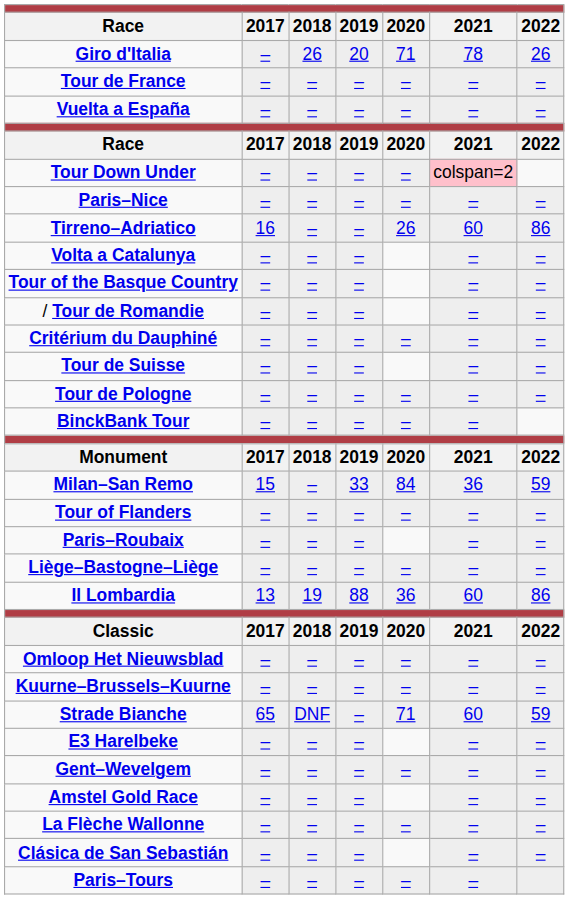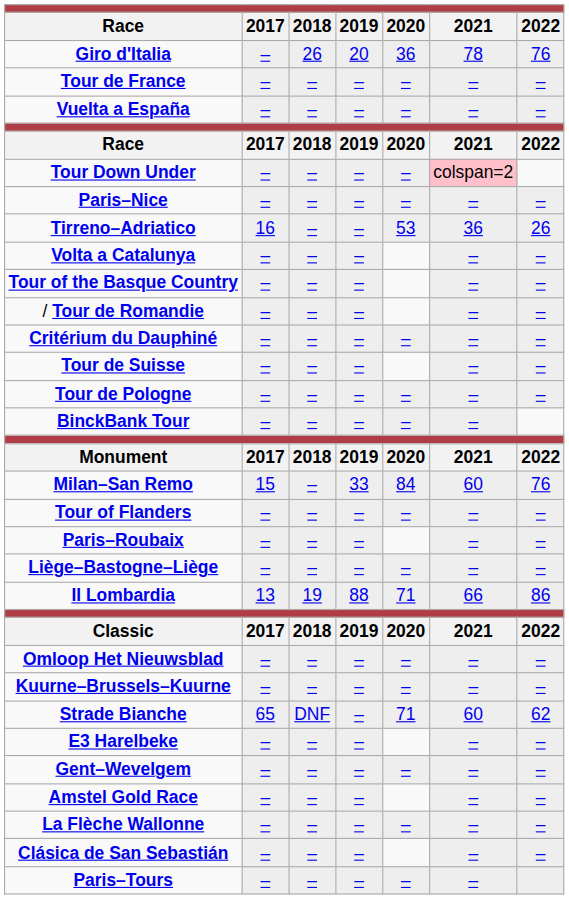(406, 54) 71 -> (406, 54) 36
(541, 54) 26 -> (541, 54) 76
(406, 228) 26 -> (406, 228) 53
(473, 228) 60 -> (473, 228) 36
(541, 228) 86 -> (541, 228) 26
(473, 484) 36 -> (473, 484) 60
(541, 484) 59 -> (541, 484) 76
(406, 595) 36 -> (406, 595) 71
(473, 595) 60 -> (473, 595) 66
(541, 714) 59 -> (541, 714) 62
